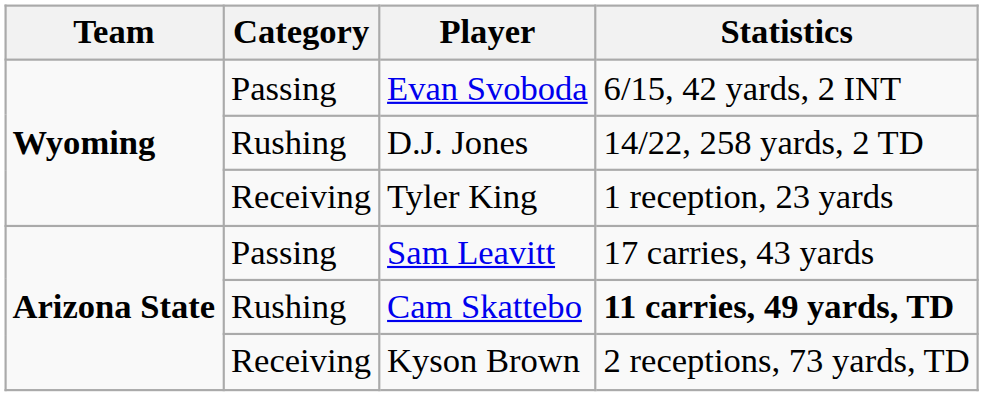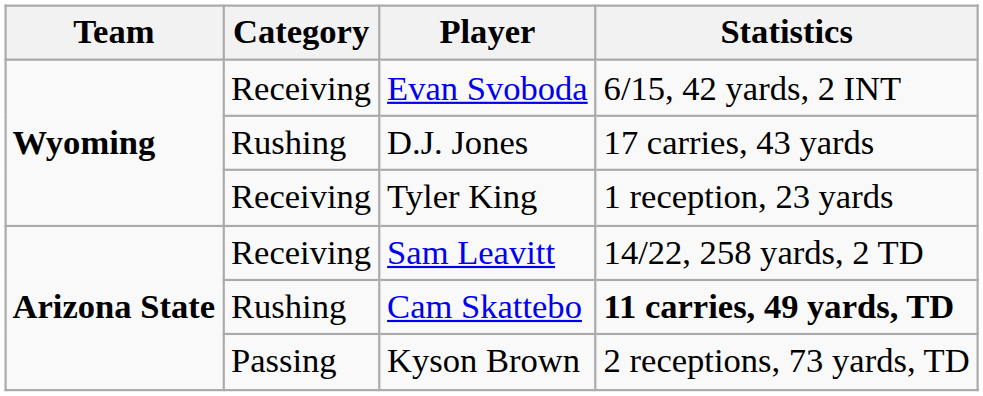(284, 87) Passing -> (301, 87) Receiving
(764, 142) 14/22, 258 yards, 2 TD -> (739, 142) 17 carries, 43 yards
(284, 251) Passing -> (301, 251) Receiving
(739, 251) 17 carries, 43 yards -> (764, 251) 14/22, 258 yards, 2 TD
(301, 361) Receiving -> (284, 361) Passing
